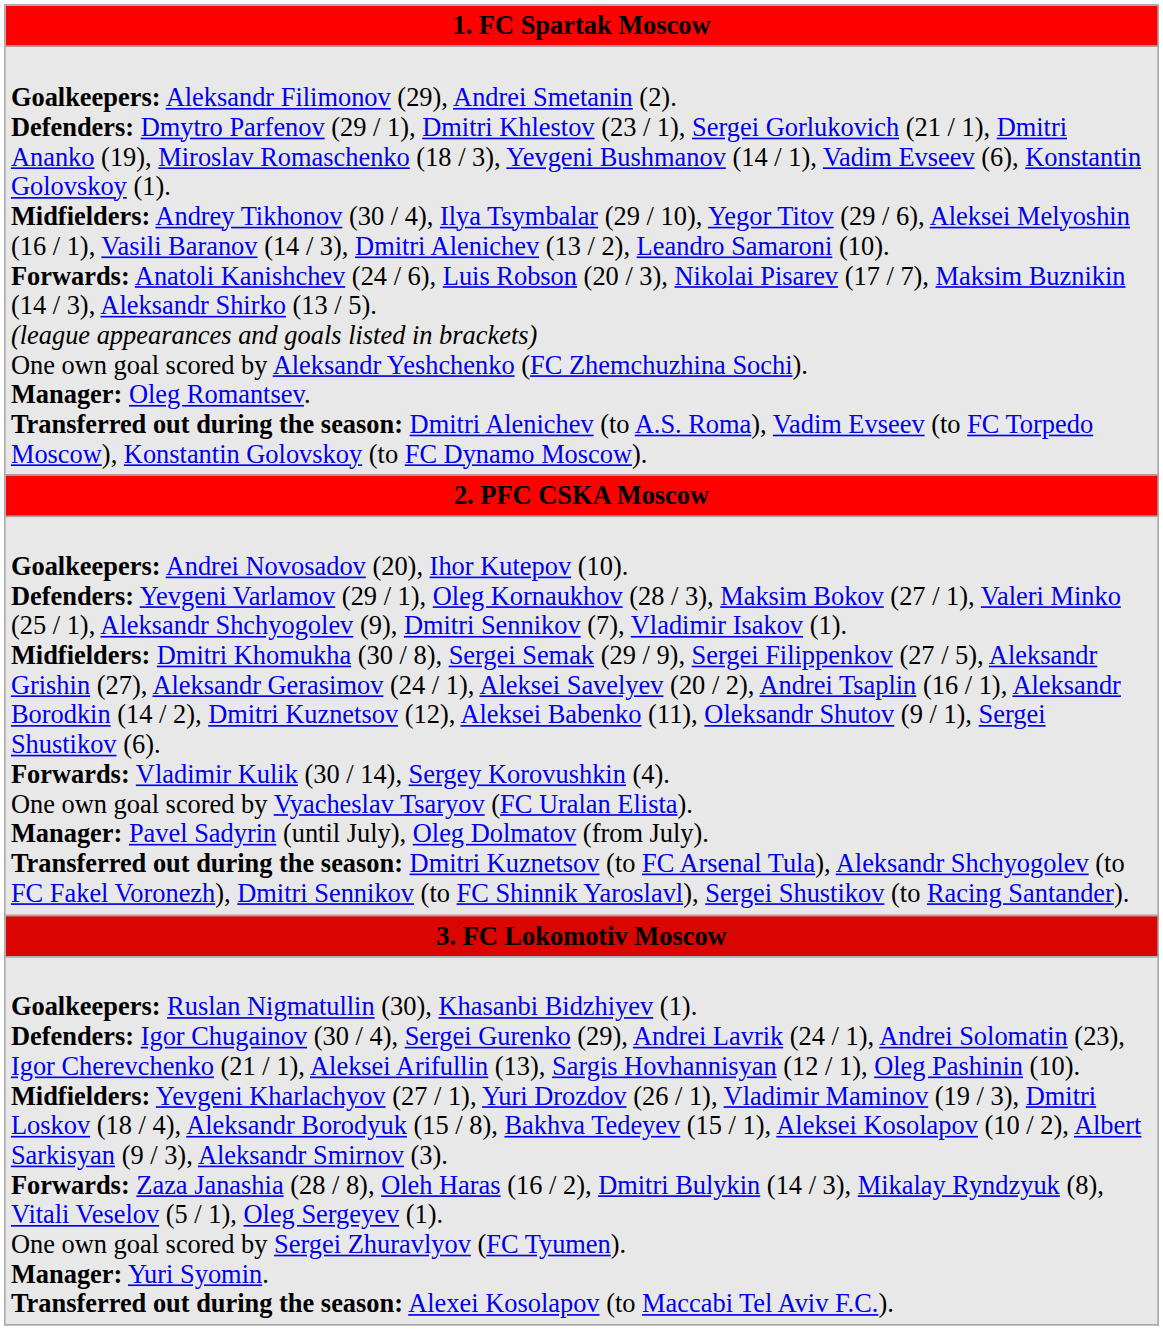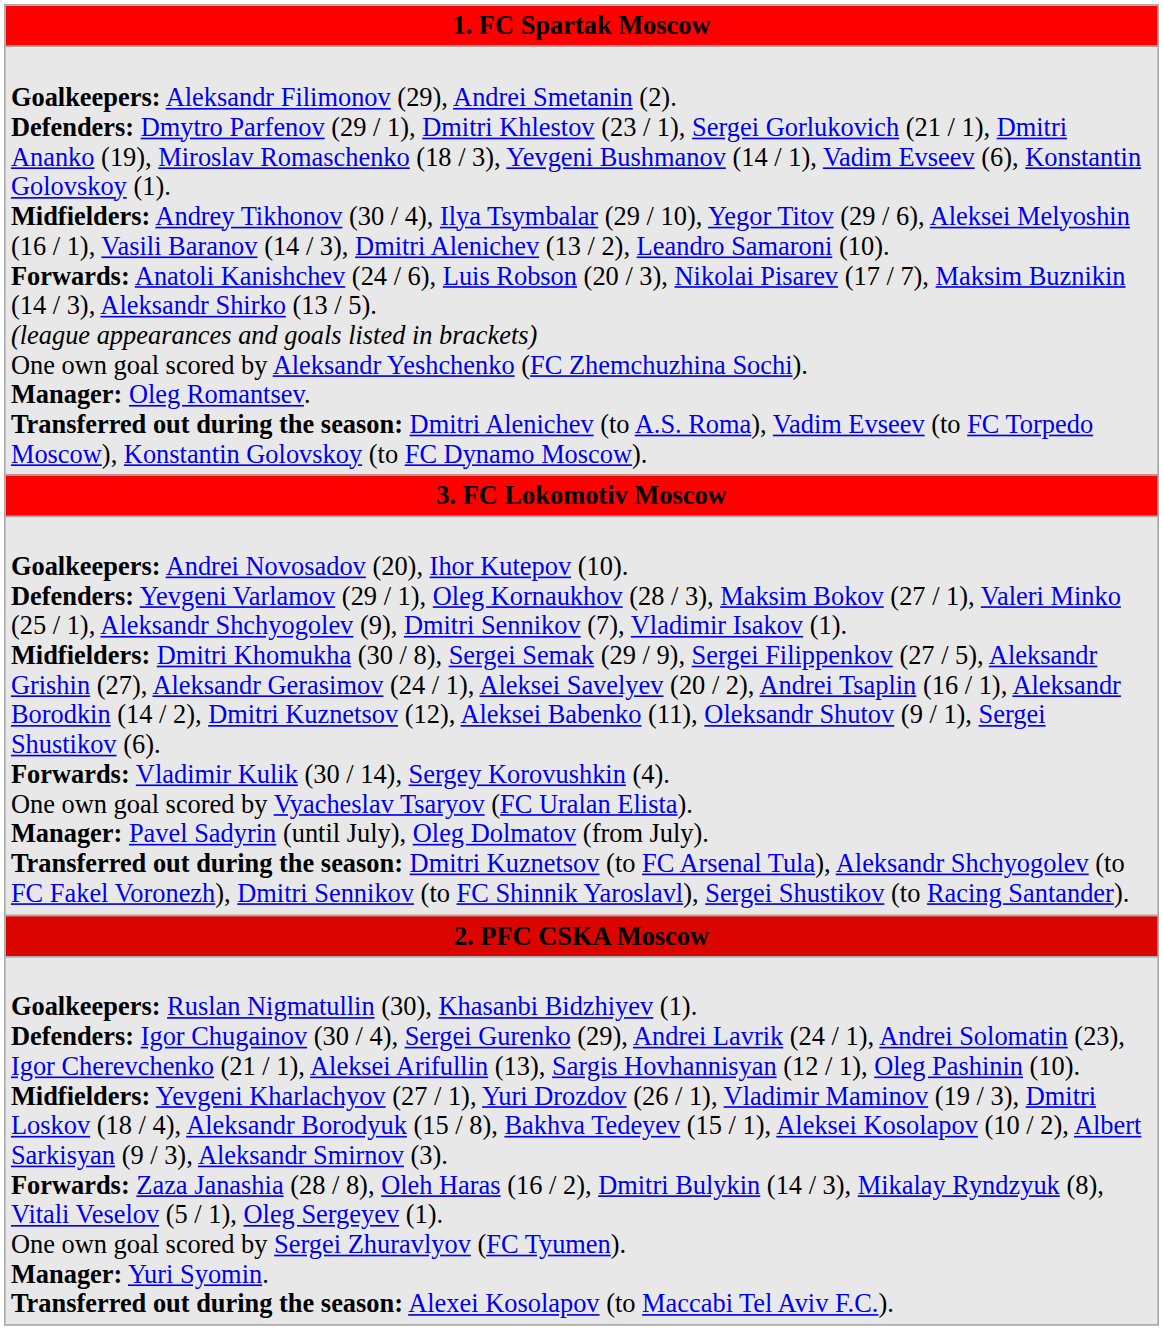(582, 495) 2. PFC CSKA Moscow -> (581, 495) 3. FC Lokomotiv Moscow
(581, 935) 3. FC Lokomotiv Moscow -> (582, 935) 2. PFC CSKA Moscow
